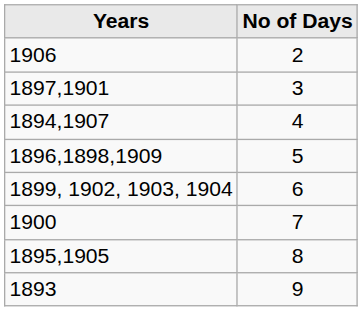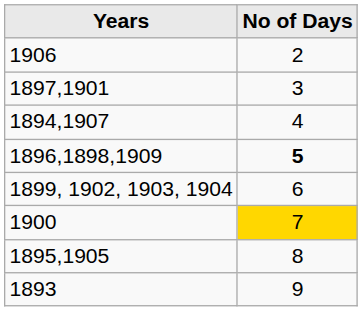(298, 155) normal -> (298, 155) bold
(298, 222) no background -> (298, 222) gold background
